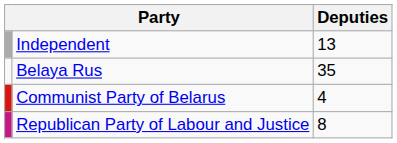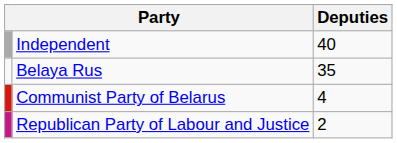(326, 44) 13 -> (326, 44) 40
(322, 124) 8 -> (322, 124) 2
